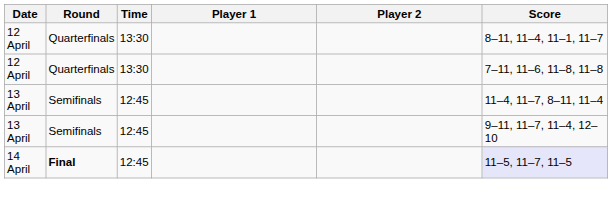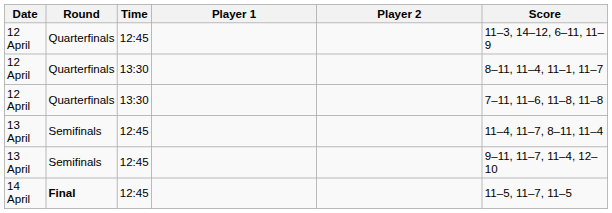+ row: (19, 38)
(528, 162) lavender background -> (528, 193) no background
